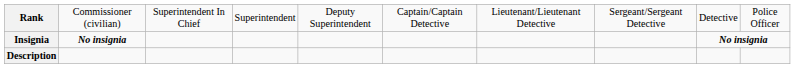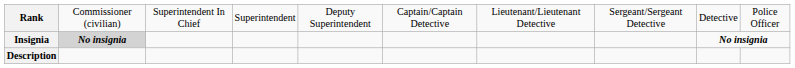(102, 39) no background -> (102, 39) lightgrey background
